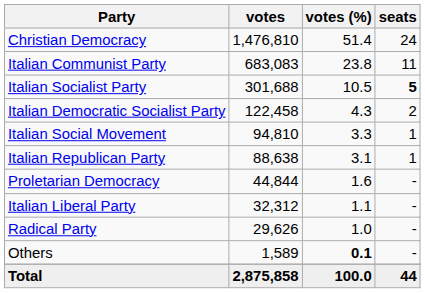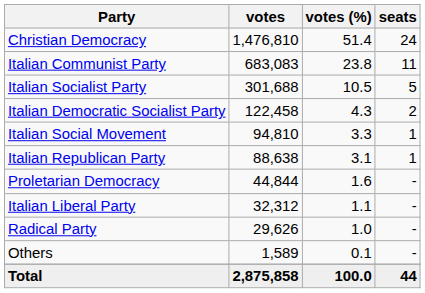(413, 87) bold -> (413, 87) normal
(361, 252) bold -> (361, 252) normal
